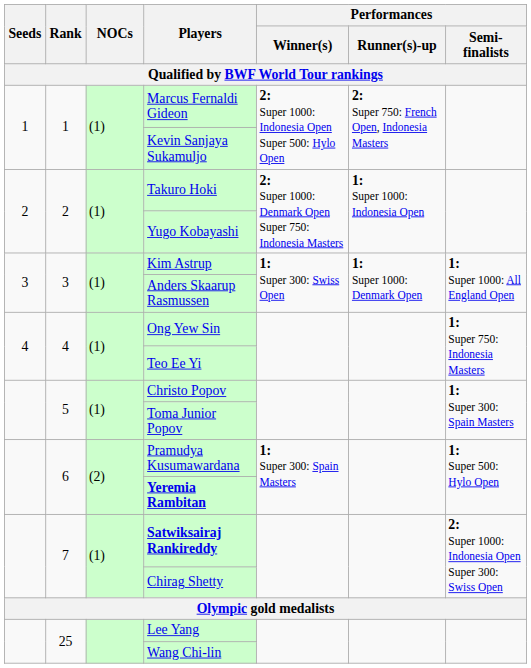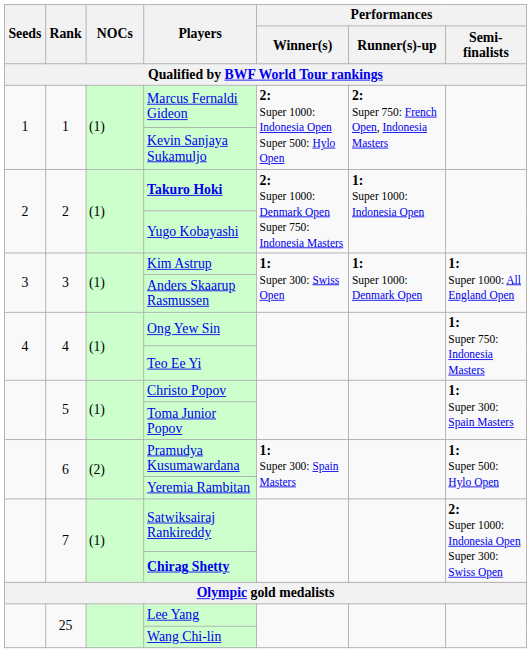(182, 190) normal -> (185, 190) bold
(177, 495) bold -> (199, 487) normal
(184, 540) bold -> (181, 524) normal
(185, 582) normal -> (188, 566) bold
